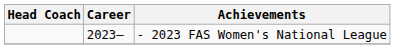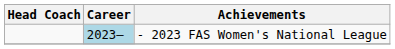(105, 34) no background -> (105, 34) lightblue background
